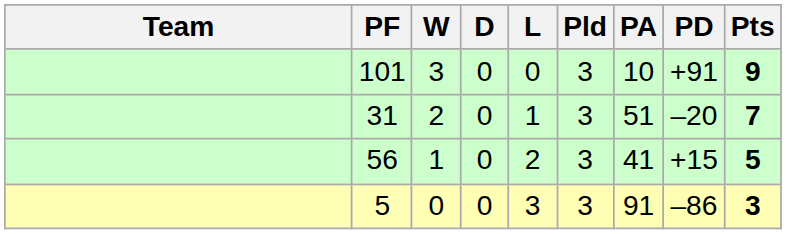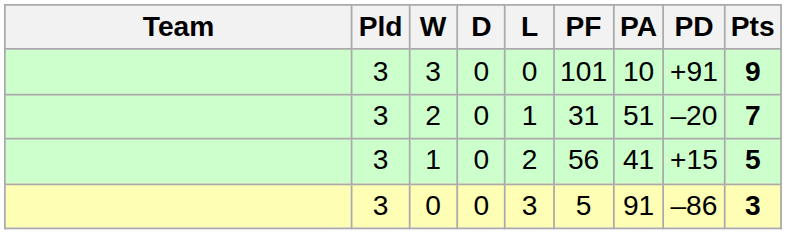columns swapped: (585, 26) <-> (382, 26)
